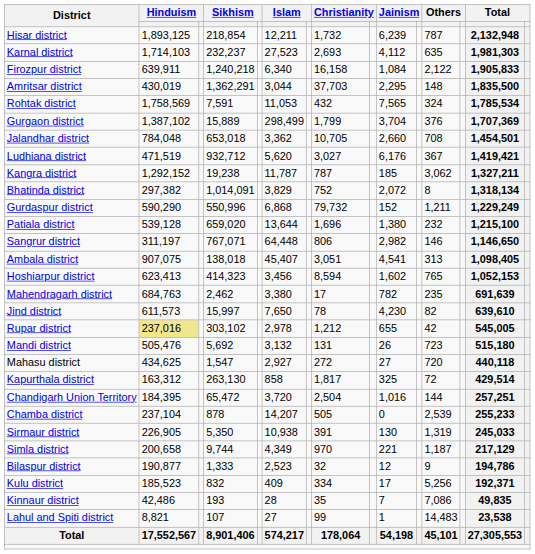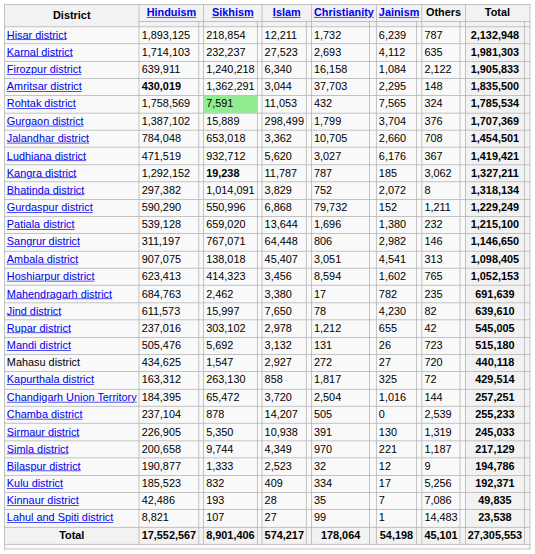(161, 87) normal -> (161, 87) bold
(220, 104) no background -> (220, 104) lightgreen background
(223, 173) normal -> (223, 173) bold
(161, 328) khaki background -> (161, 328) no background
